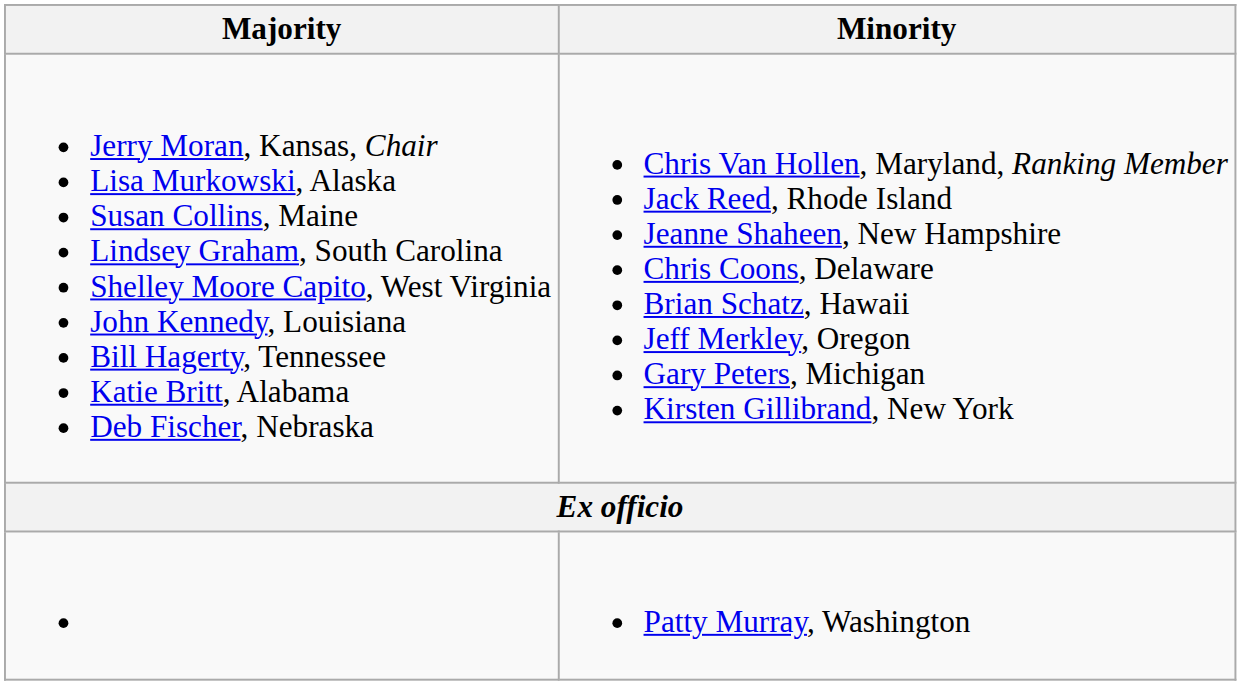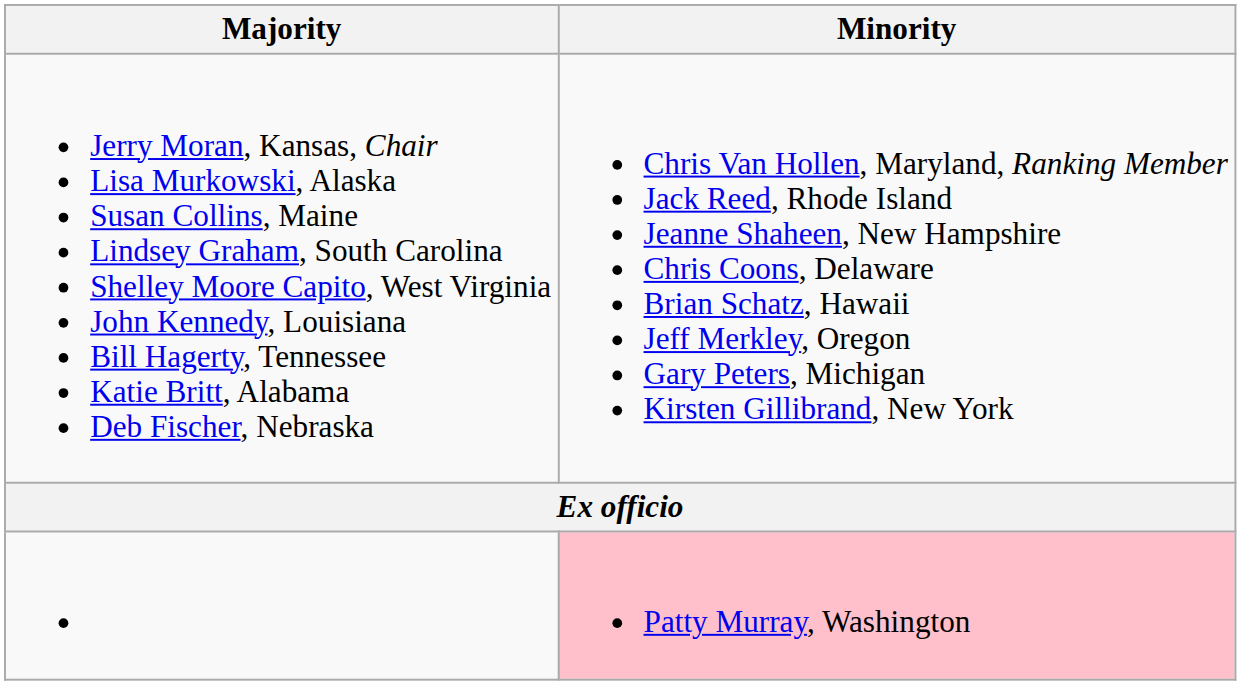(897, 623) no background -> (897, 623) pink background
